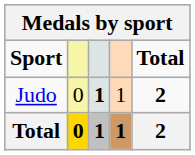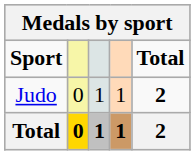(99, 94) bold -> (99, 94) normal
